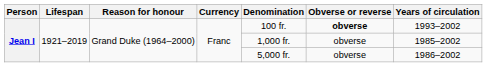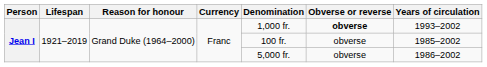(274, 26) 100 fr. -> (274, 26) 1,000 fr.
(274, 41) 1,000 fr. -> (274, 41) 100 fr.
